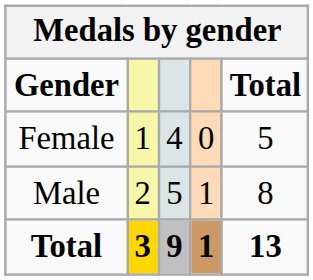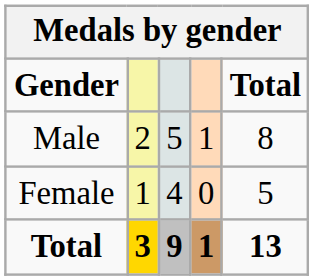rows swapped: (66, 192) <-> (66, 138)
